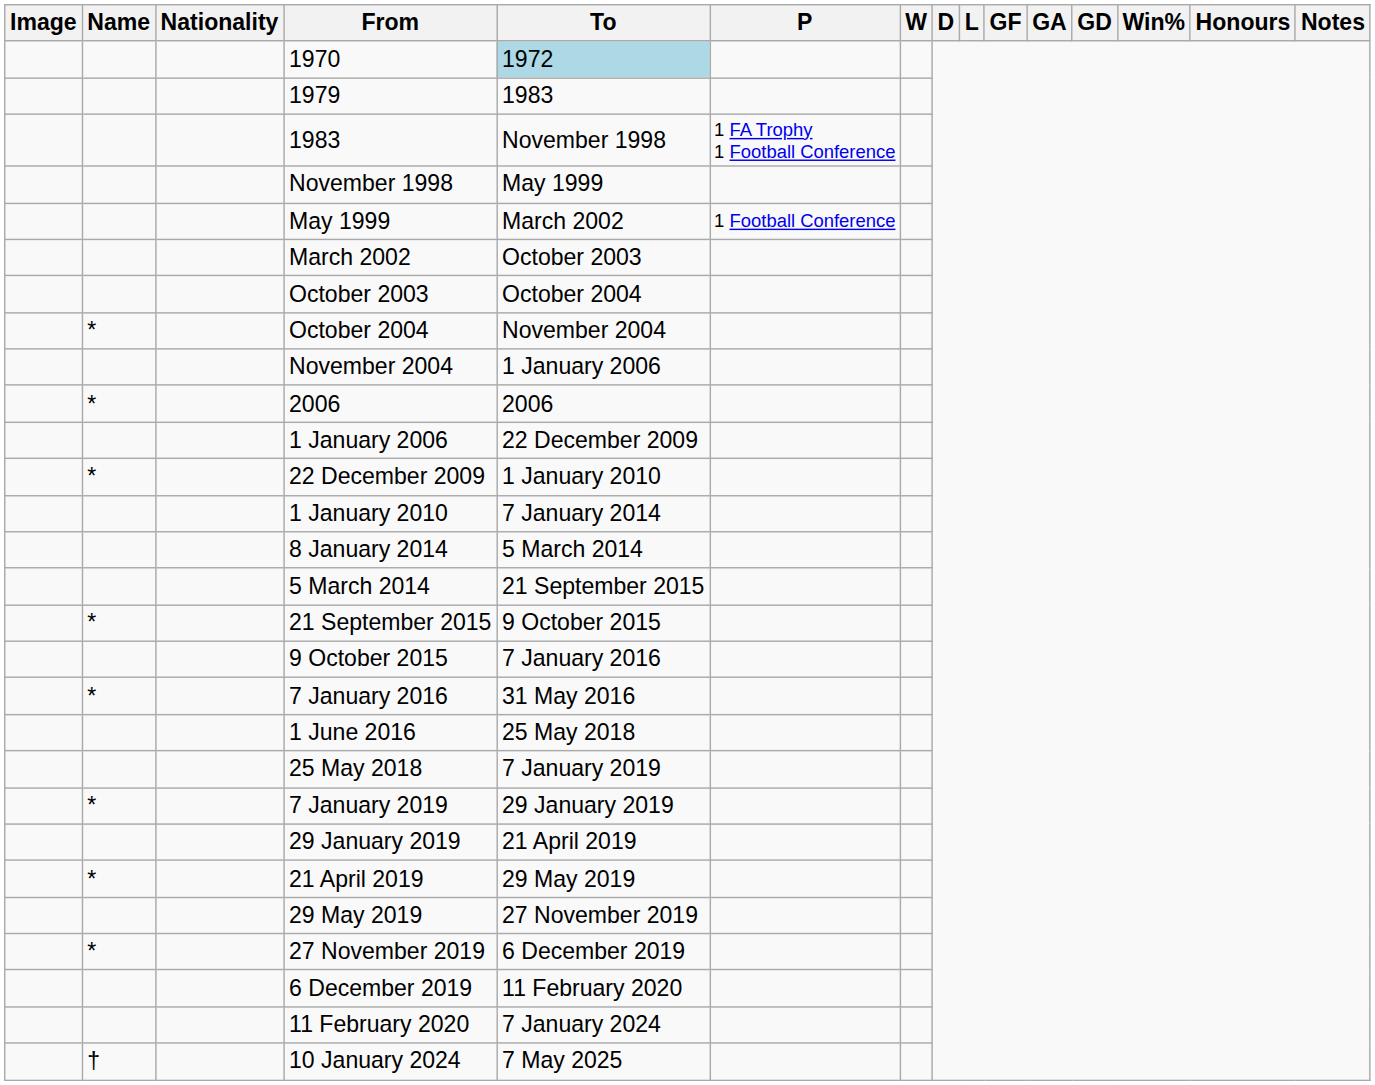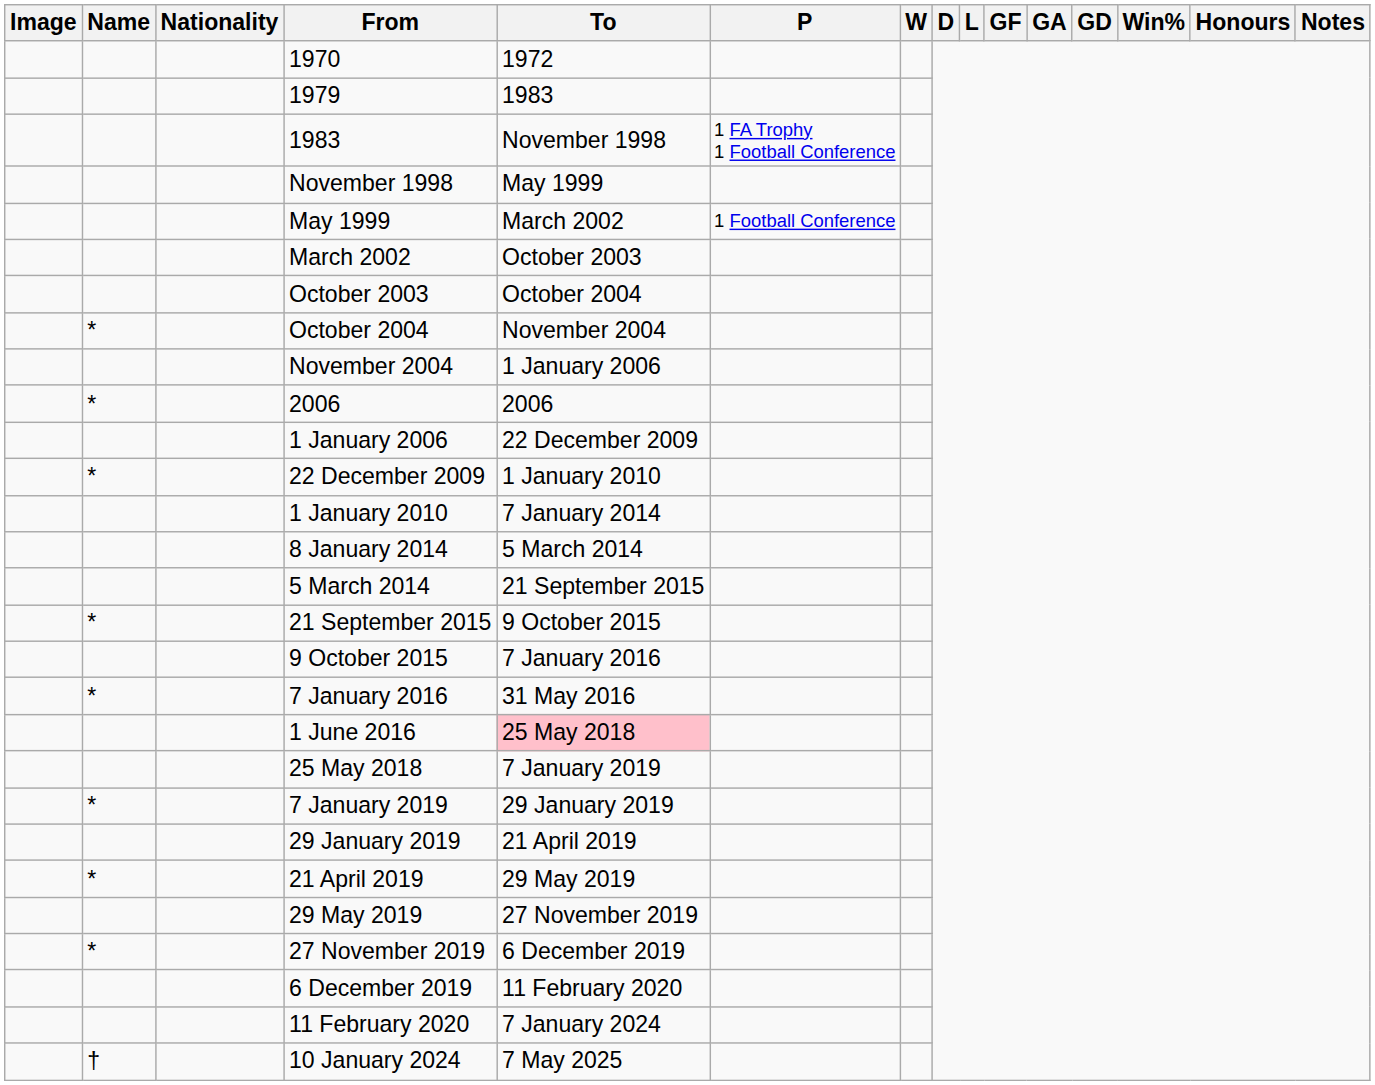(528, 59) lightblue background -> (528, 59) no background
(569, 732) no background -> (569, 732) pink background
